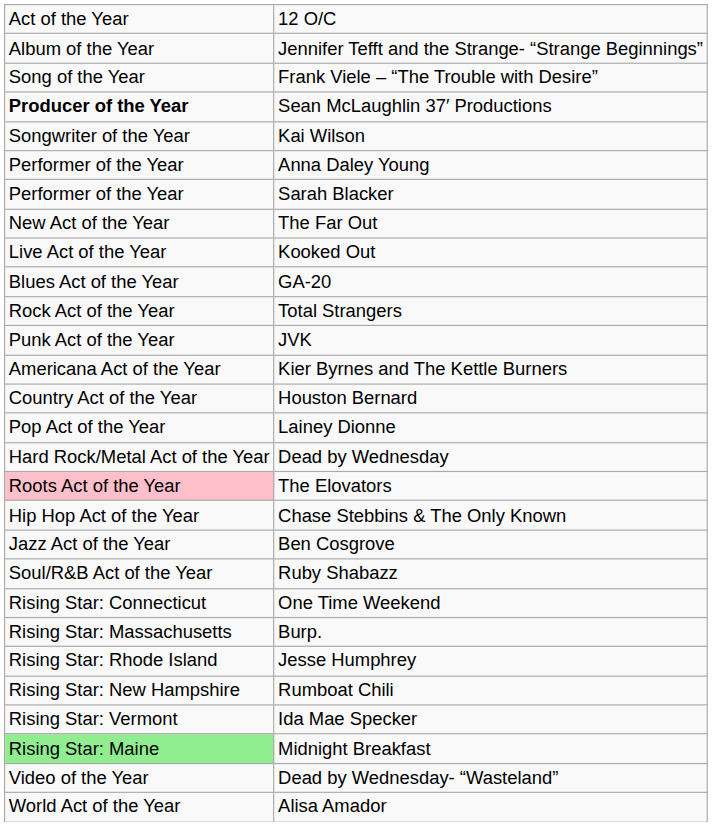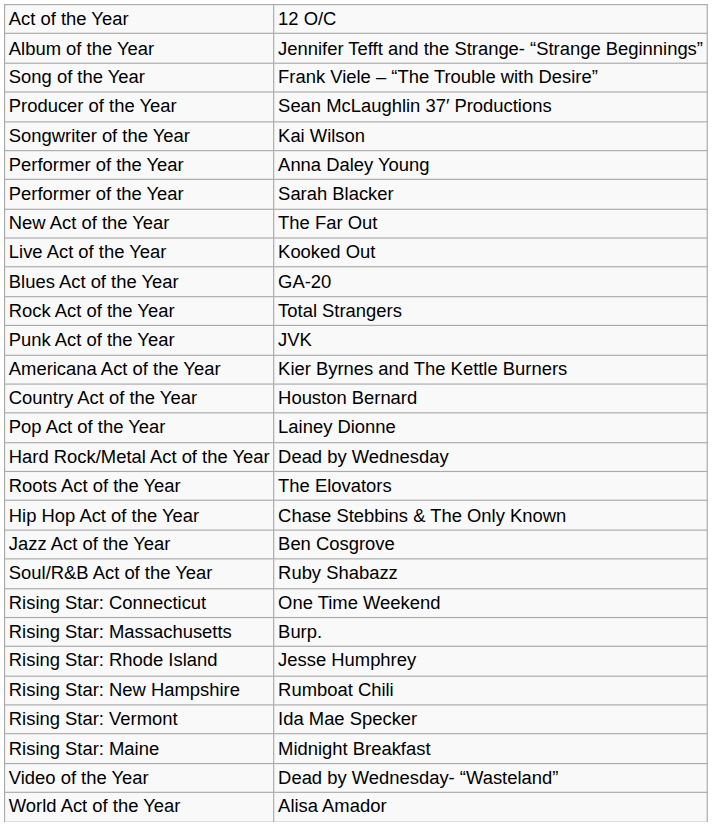(99, 106) bold -> (93, 106) normal
(95, 485) pink background -> (95, 485) no background
(84, 748) lightgreen background -> (84, 748) no background
